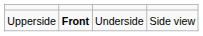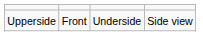(75, 20) bold -> (74, 21) normal
